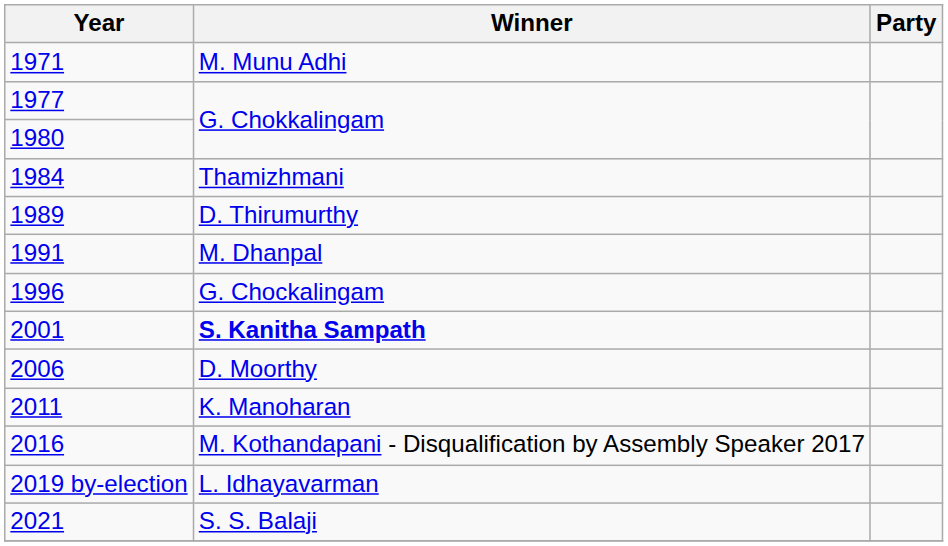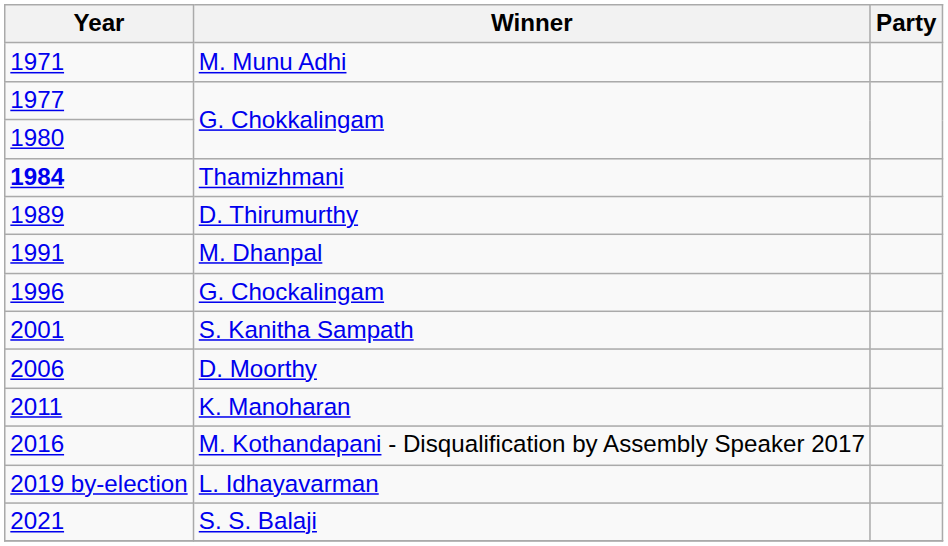(37, 176) normal -> (37, 176) bold
(312, 330) bold -> (306, 330) normal
